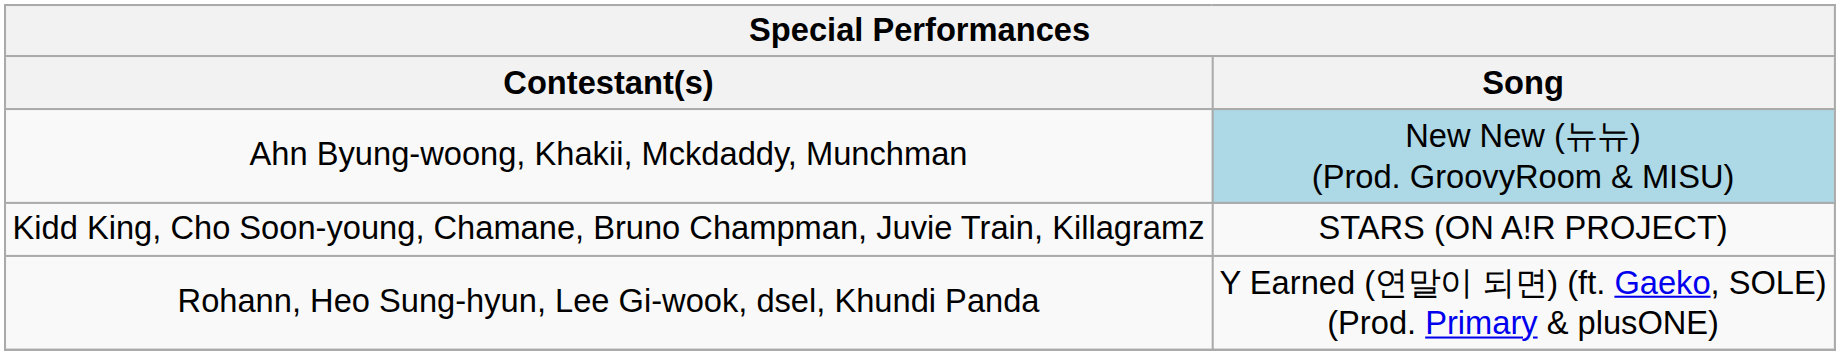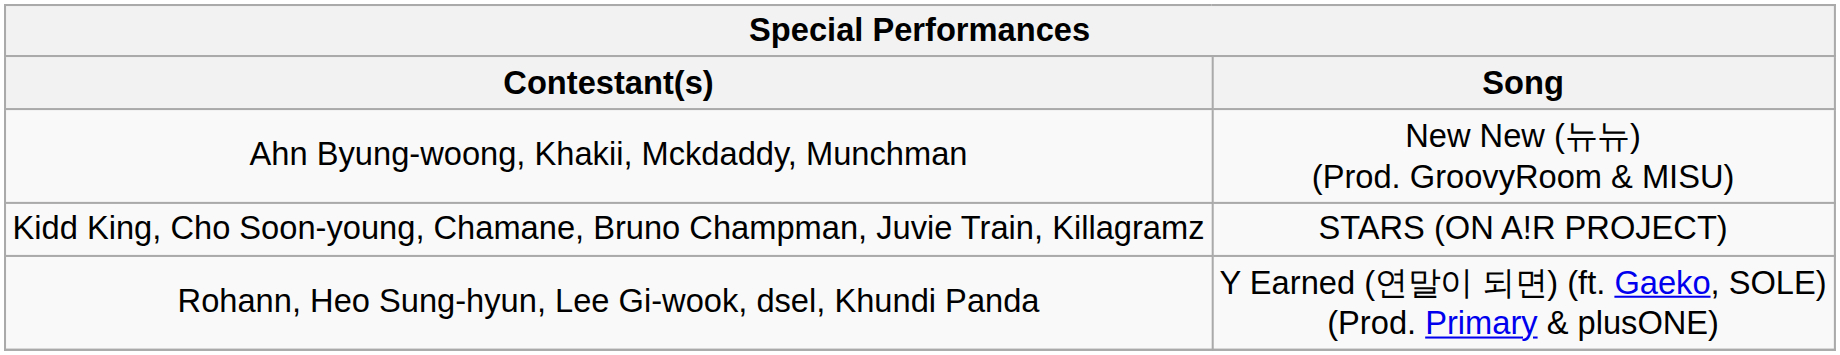(1523, 156) lightblue background -> (1523, 156) no background
